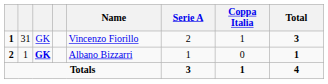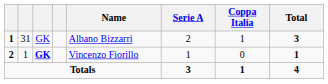(104, 39) Vincenzo Fiorillo -> (101, 39) Albano Bizzarri
(101, 54) Albano Bizzarri -> (104, 54) Vincenzo Fiorillo
